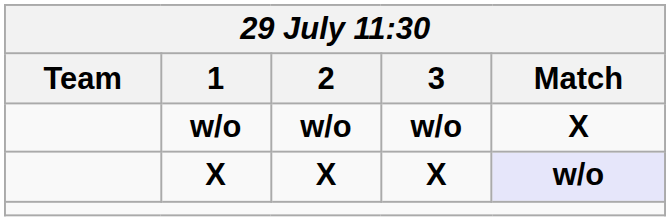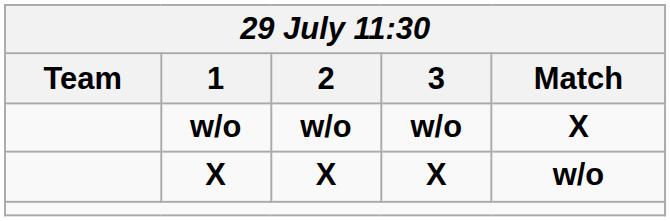(578, 175) lavender background -> (578, 175) no background
